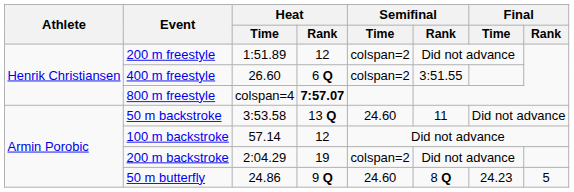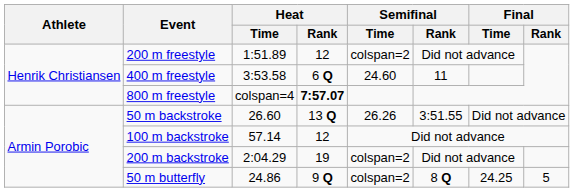(265, 75) 26.60 -> (265, 75) 3:53.58
(380, 75) colspan=2 -> (380, 75) 24.60
(441, 75) 3:51.55 -> (441, 75) 11
(265, 116) 3:53.58 -> (265, 116) 26.60
(380, 116) 24.60 -> (380, 116) 26.26
(441, 116) 11 -> (441, 116) 3:51.55
(380, 178) 24.60 -> (380, 178) colspan=2
(496, 178) 24.23 -> (496, 178) 24.25
